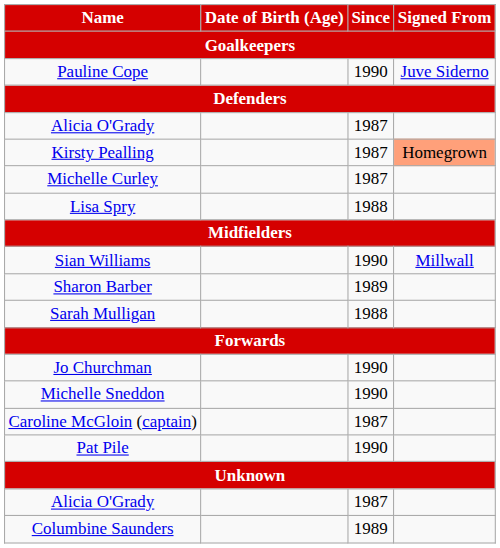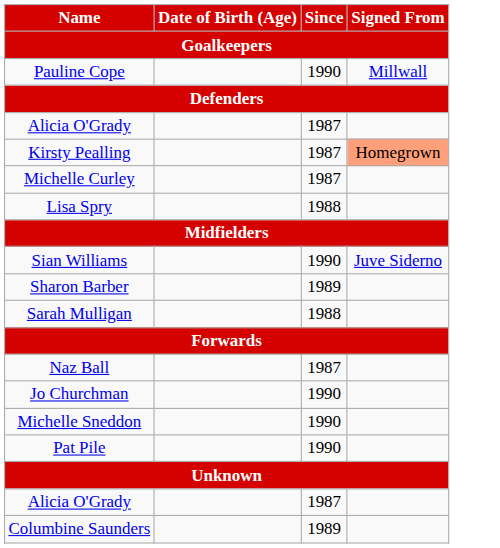(445, 71) Juve Siderno -> (398, 71) Millwall
(445, 260) Millwall -> (398, 260) Juve Siderno
+ row: (79, 367)
- row: (103, 421)
